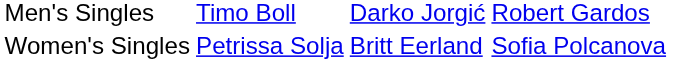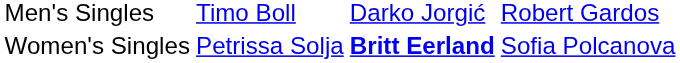(416, 46) normal -> (422, 46) bold
